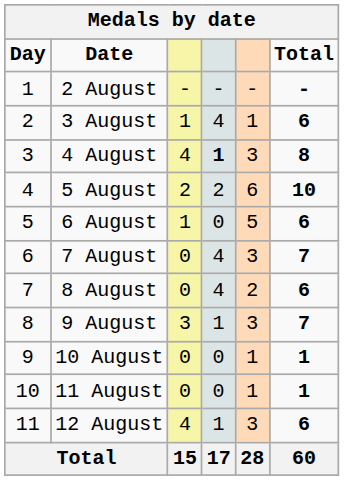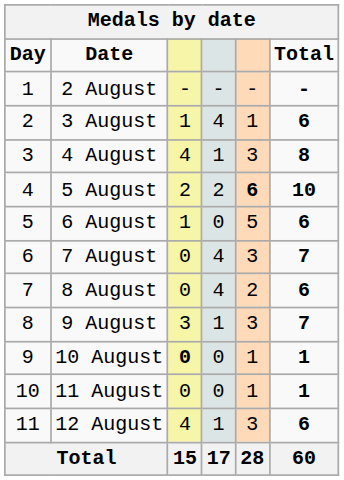(219, 156) bold -> (219, 156) normal
(252, 189) normal -> (252, 189) bold
(185, 357) normal -> (185, 357) bold
